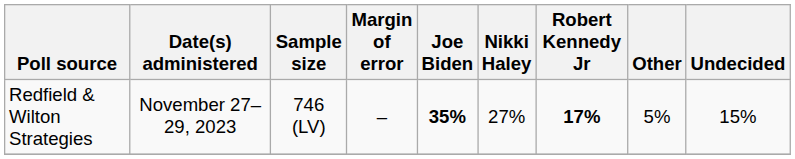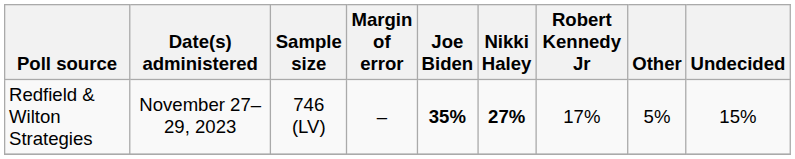(507, 116) normal -> (507, 116) bold
(582, 116) bold -> (582, 116) normal
